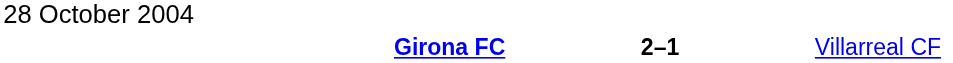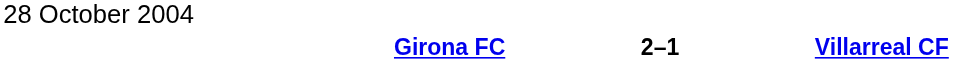(878, 47) normal -> (882, 47) bold
